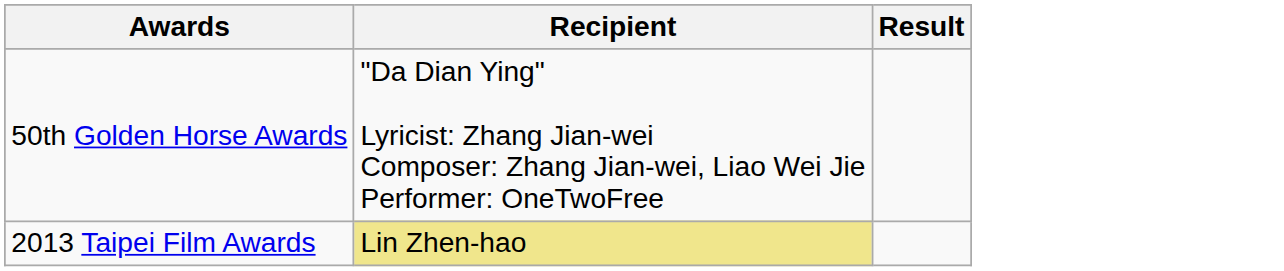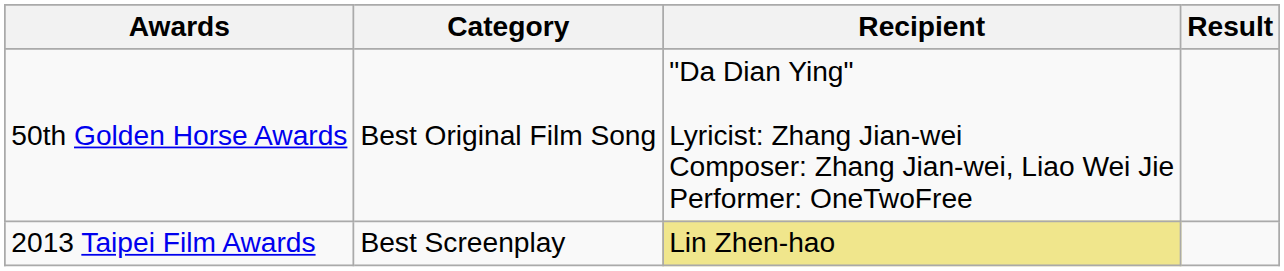+ column: (508, 26)
